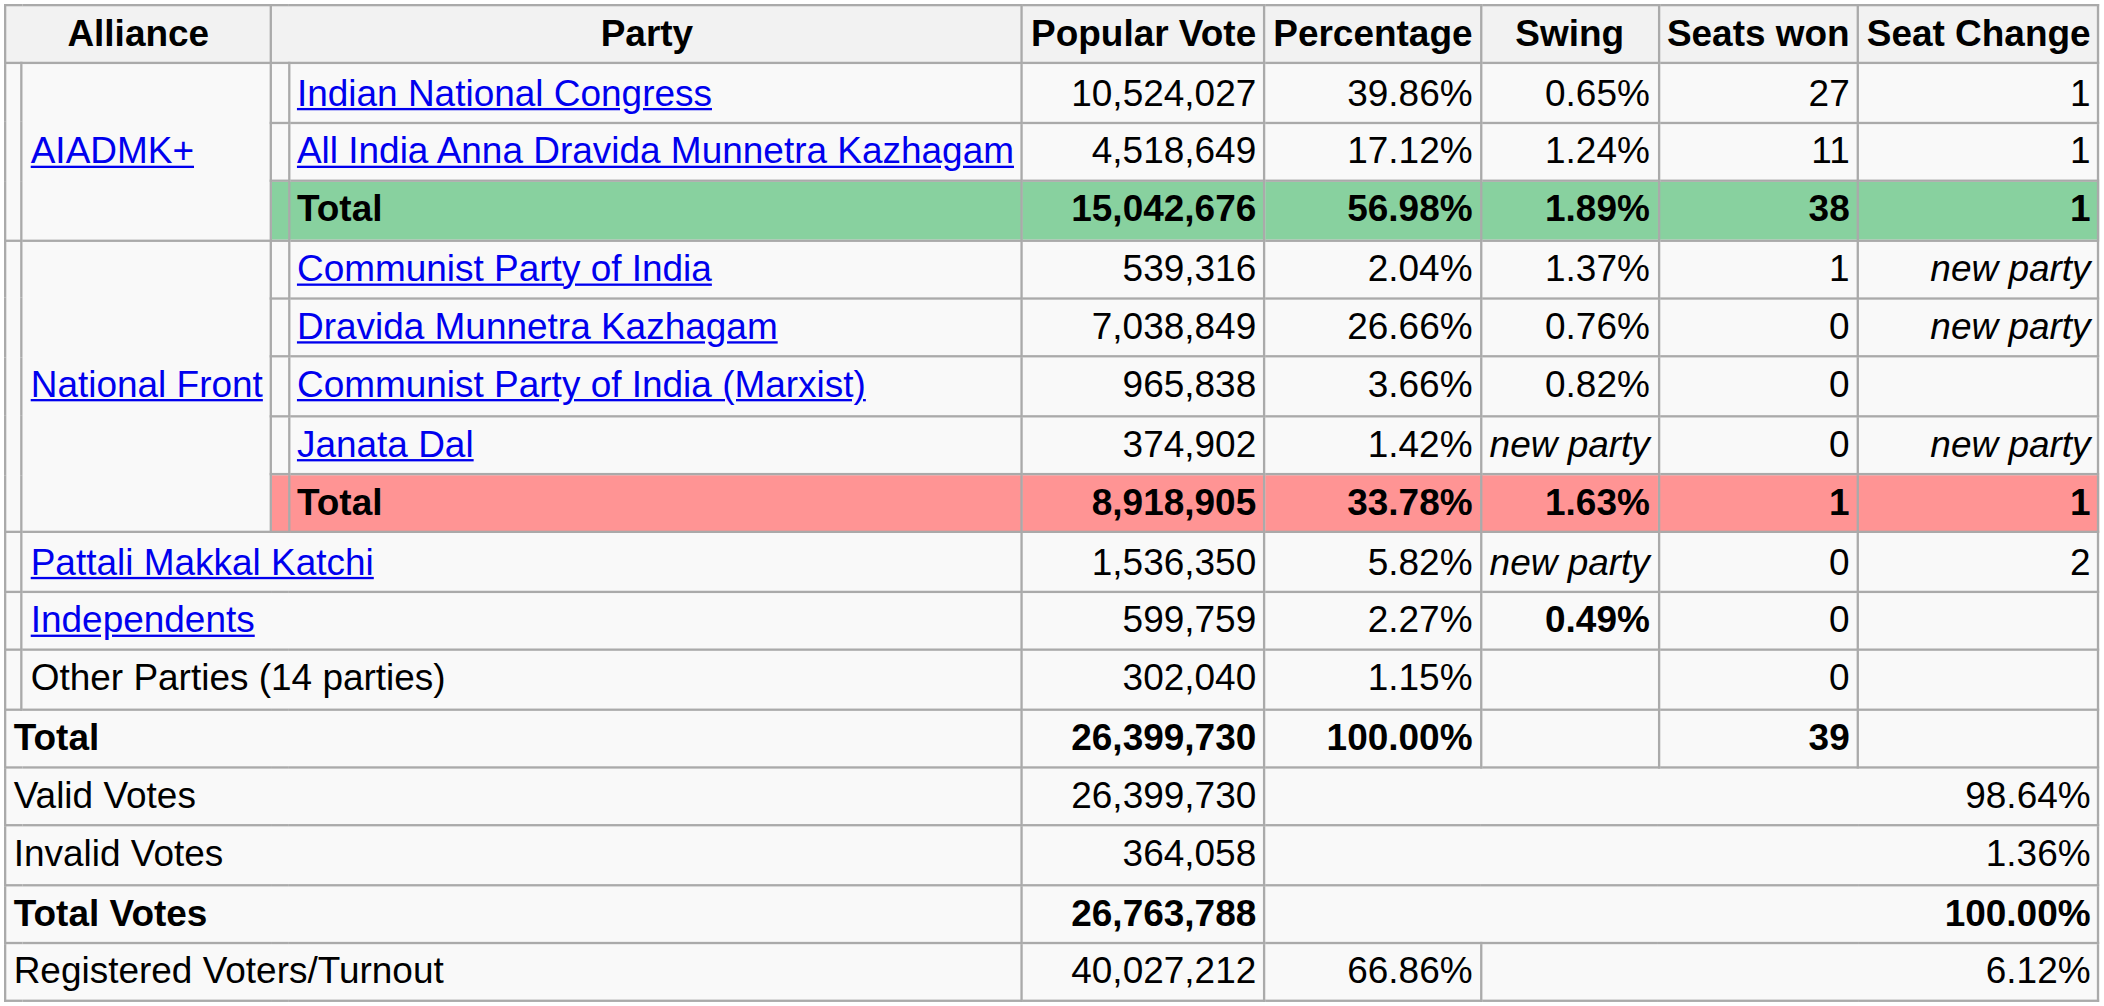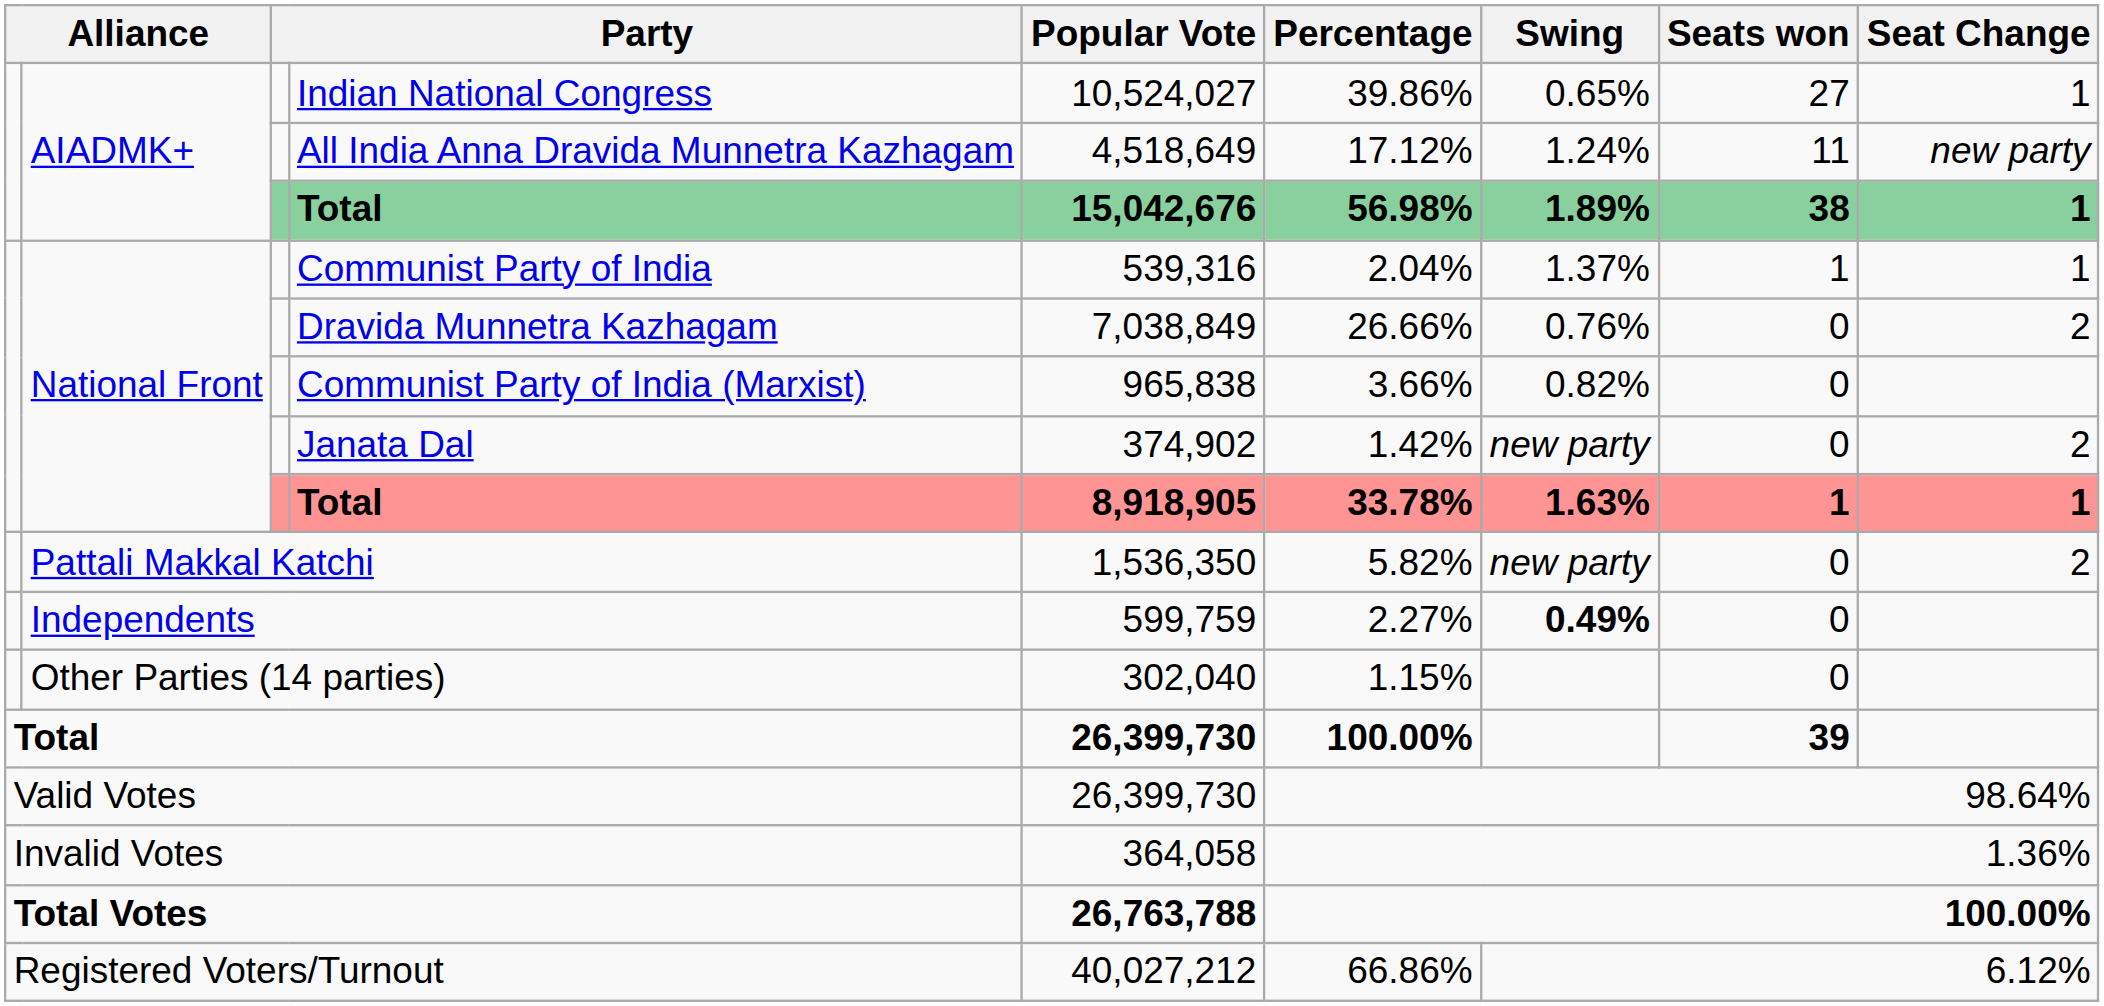(2080, 151) 1 -> (2010, 151) new party
(2010, 268) new party -> (2080, 268) 1
(2010, 326) new party -> (2080, 326) 2
(2010, 444) new party -> (2080, 444) 2
